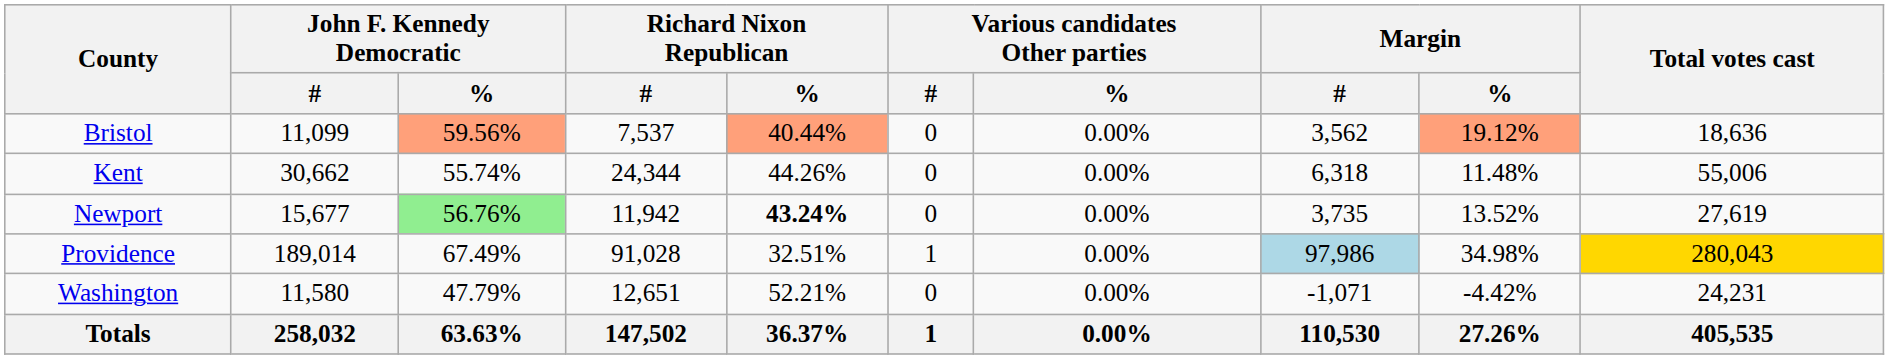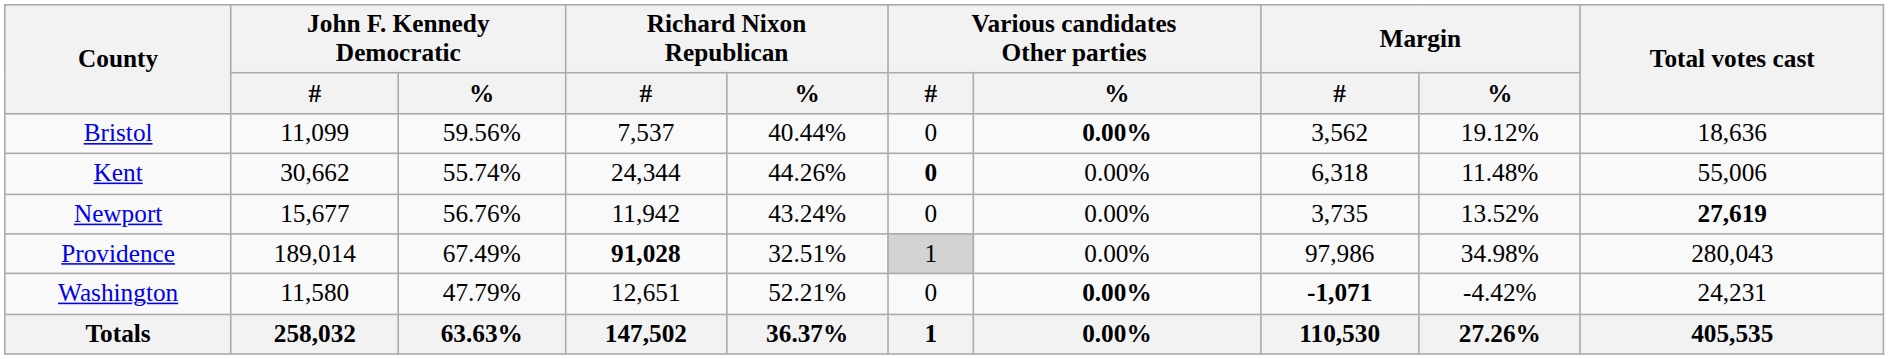(482, 133) lightsalmon background -> (482, 133) no background
(807, 133) lightsalmon background -> (807, 133) no background
(1117, 133) normal -> (1117, 133) bold
(1500, 133) lightsalmon background -> (1500, 133) no background
(931, 173) normal -> (931, 173) bold
(482, 213) lightgreen background -> (482, 213) no background
(807, 213) bold -> (807, 213) normal
(1732, 213) normal -> (1732, 213) bold
(646, 253) normal -> (646, 253) bold
(931, 253) no background -> (931, 253) lightgrey background
(1340, 253) lightblue background -> (1340, 253) no background
(1732, 253) gold background -> (1732, 253) no background
(1117, 293) normal -> (1117, 293) bold
(1340, 293) normal -> (1340, 293) bold
